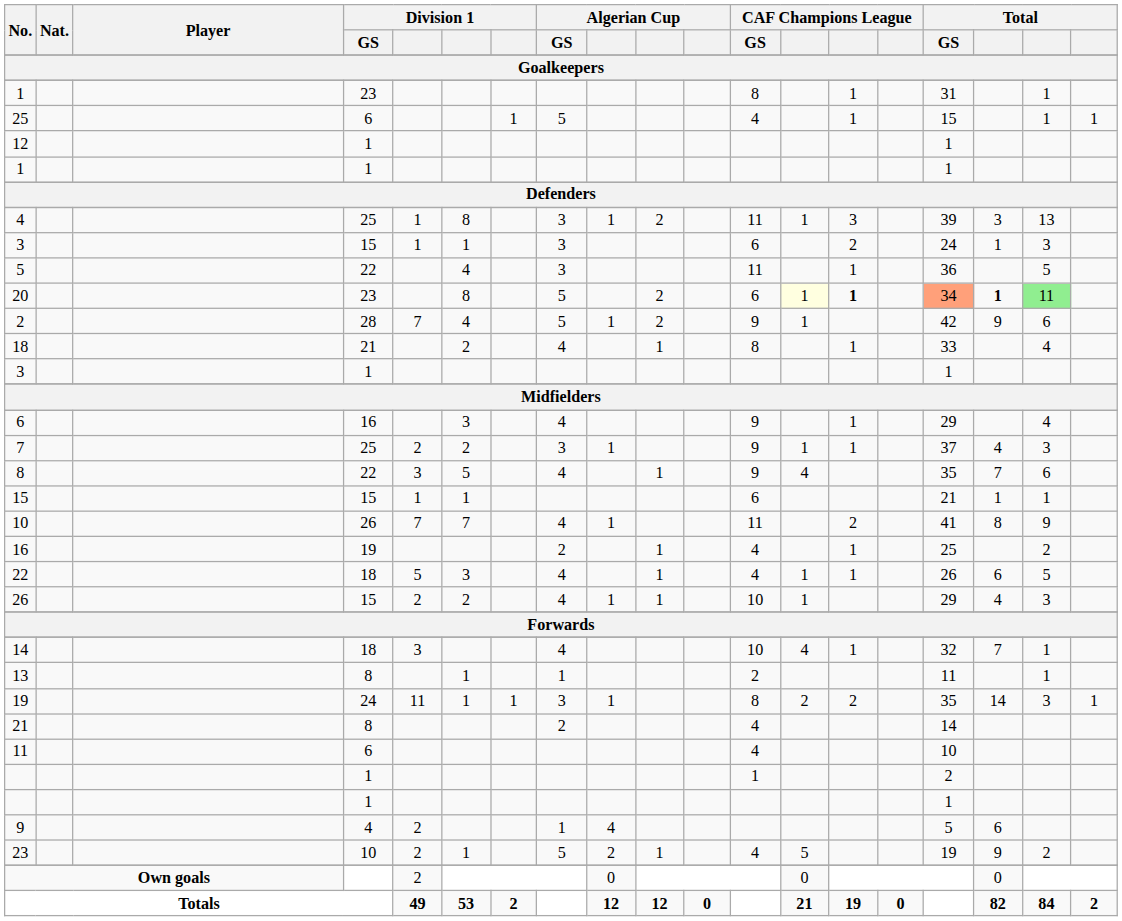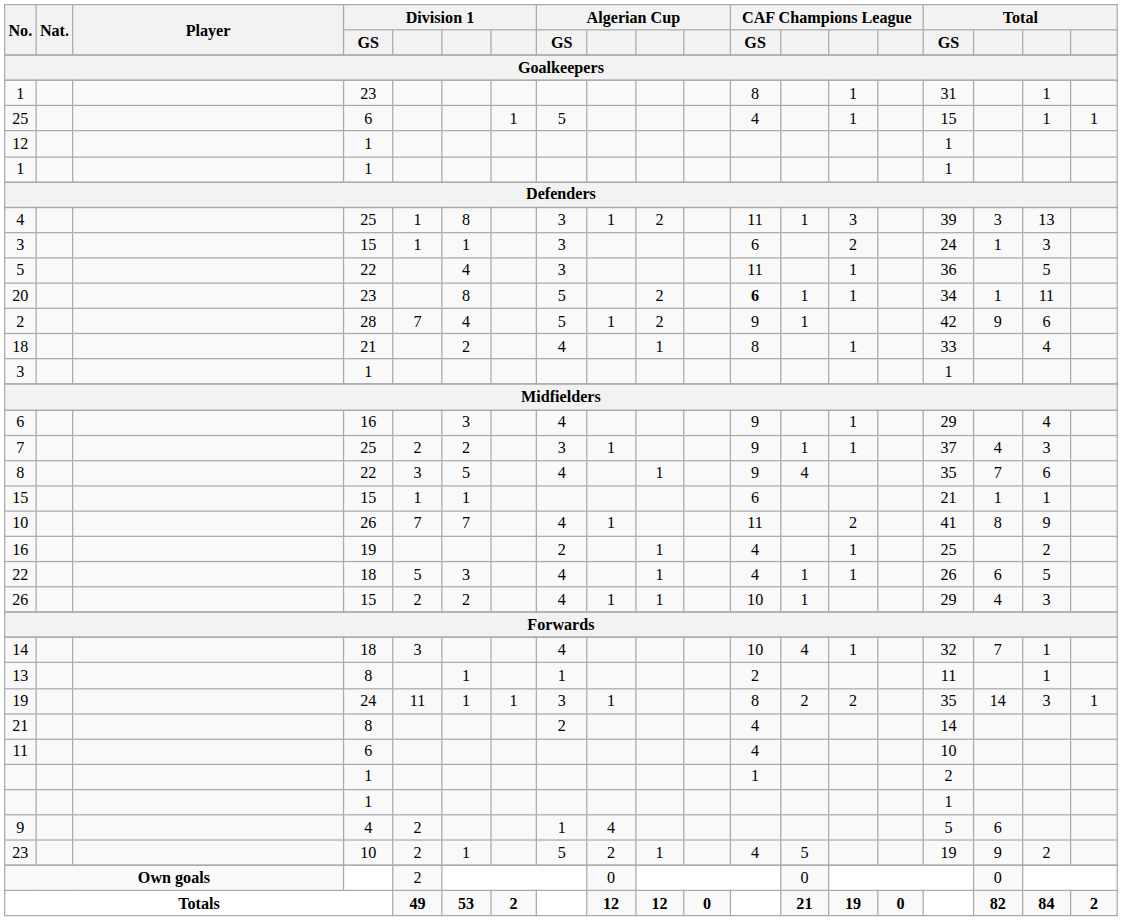(755, 296) normal -> (755, 296) bold
(804, 296) lightyellow background -> (804, 296) no background
(853, 296) bold -> (853, 296) normal
(949, 296) lightsalmon background -> (949, 296) no background
(998, 296) bold -> (998, 296) normal
(1046, 296) lightgreen background -> (1046, 296) no background
